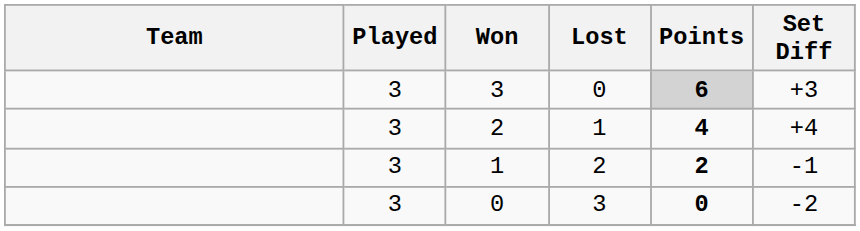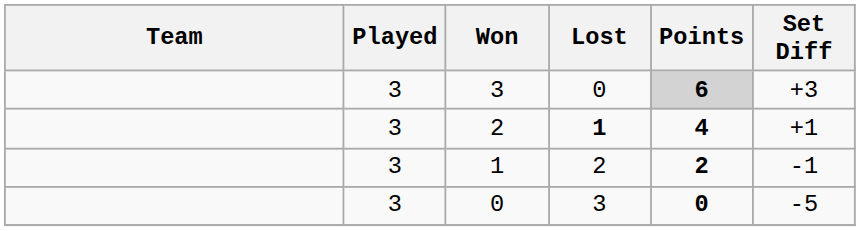(599, 129) normal -> (599, 129) bold
(804, 129) +4 -> (804, 129) +1
(804, 206) -2 -> (804, 206) -5
